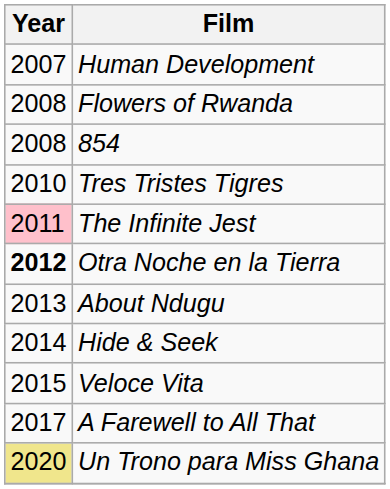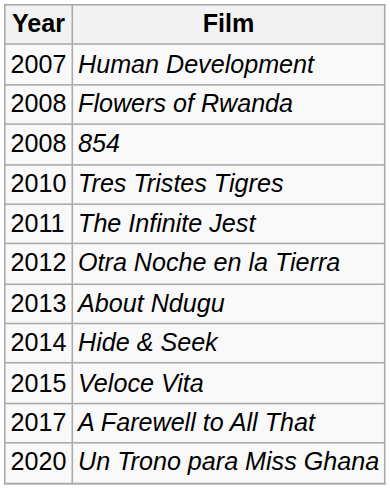(38, 223) pink background -> (38, 223) no background
(39, 263) bold -> (39, 263) normal
(39, 462) khaki background -> (39, 462) no background
